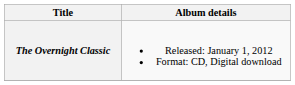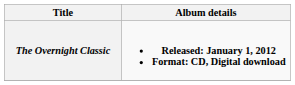(206, 56) normal -> (206, 56) bold
